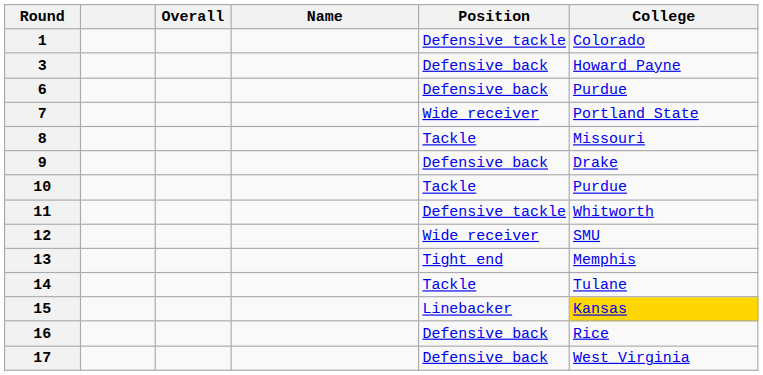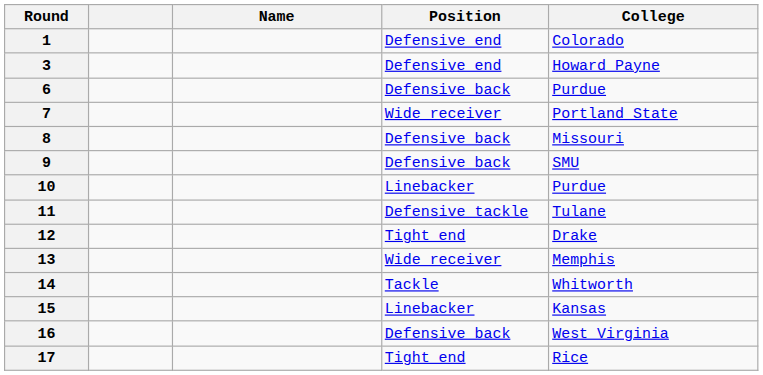- column: (193, 17)
(494, 41) Defensive tackle -> (443, 41) Defensive end
(485, 65) Defensive back -> (443, 65) Defensive end
(449, 139) Tackle -> (448, 139) Defensive back
(596, 163) Drake -> (566, 163) SMU
(449, 187) Tackle -> (430, 187) Linebacker
(613, 212) Whitworth -> (579, 212) Tulane
(481, 236) Wide receiver -> (425, 236) Tight end
(587, 236) SMU -> (575, 236) Drake
(463, 260) Tight end -> (443, 260) Wide receiver
(600, 285) Tulane -> (593, 285) Whitworth
(600, 309) gold background -> (579, 309) no background
(591, 334) Rice -> (611, 334) West Virginia
(485, 358) Defensive back -> (425, 358) Tight end
(631, 358) West Virginia -> (570, 358) Rice
